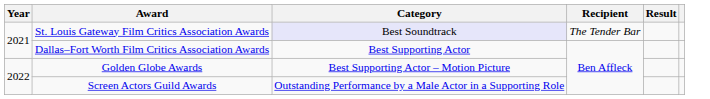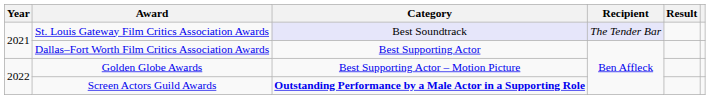(605, 31) no background -> (626, 31) lavender background
(419, 85) normal -> (430, 85) bold
